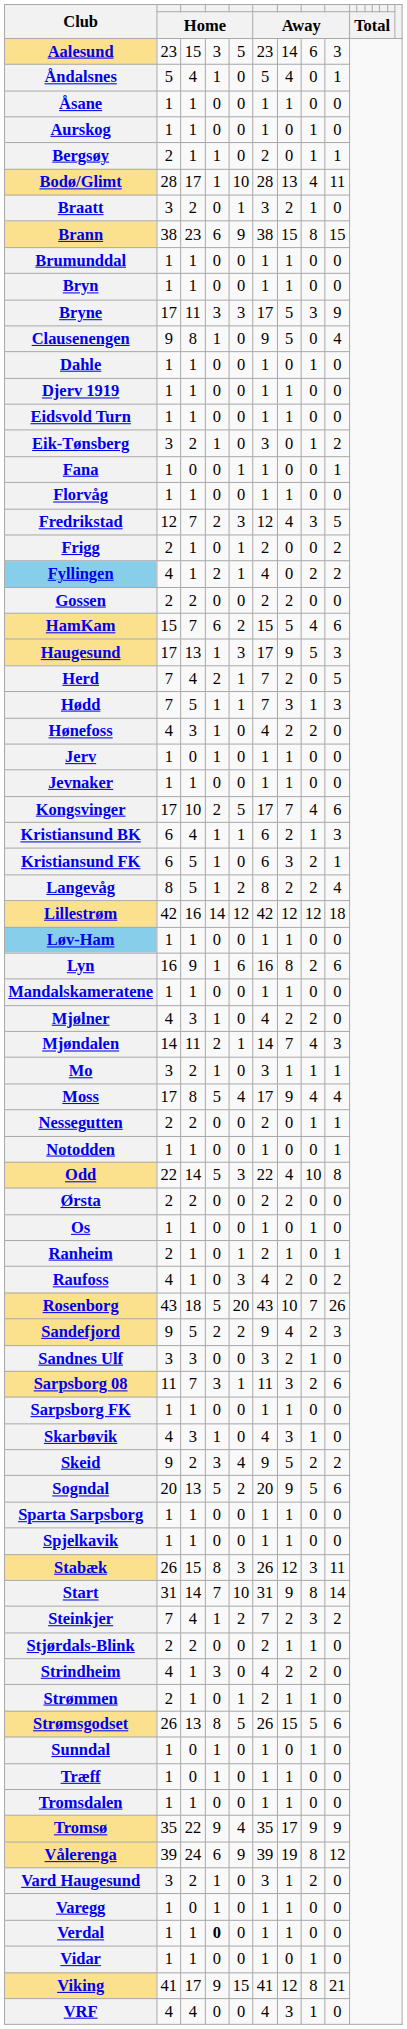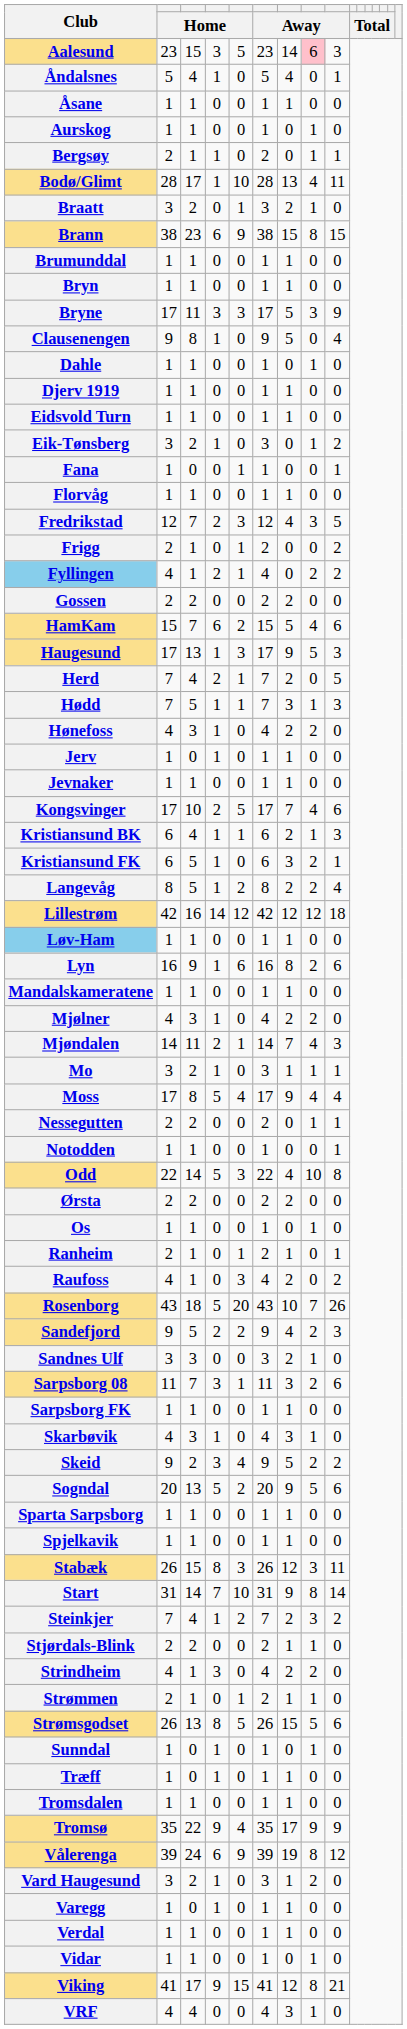(313, 51) no background -> (313, 51) pink background
(217, 1933) bold -> (217, 1933) normal
